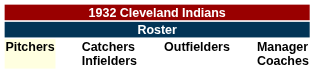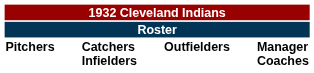(30, 47) lightyellow background -> (30, 47) no background
